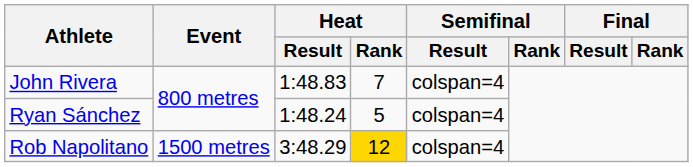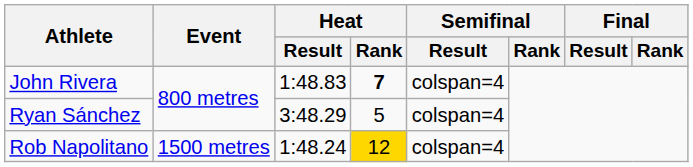(379, 83) normal -> (379, 83) bold
(313, 115) 1:48.24 -> (313, 115) 3:48.29
(313, 147) 3:48.29 -> (313, 147) 1:48.24
